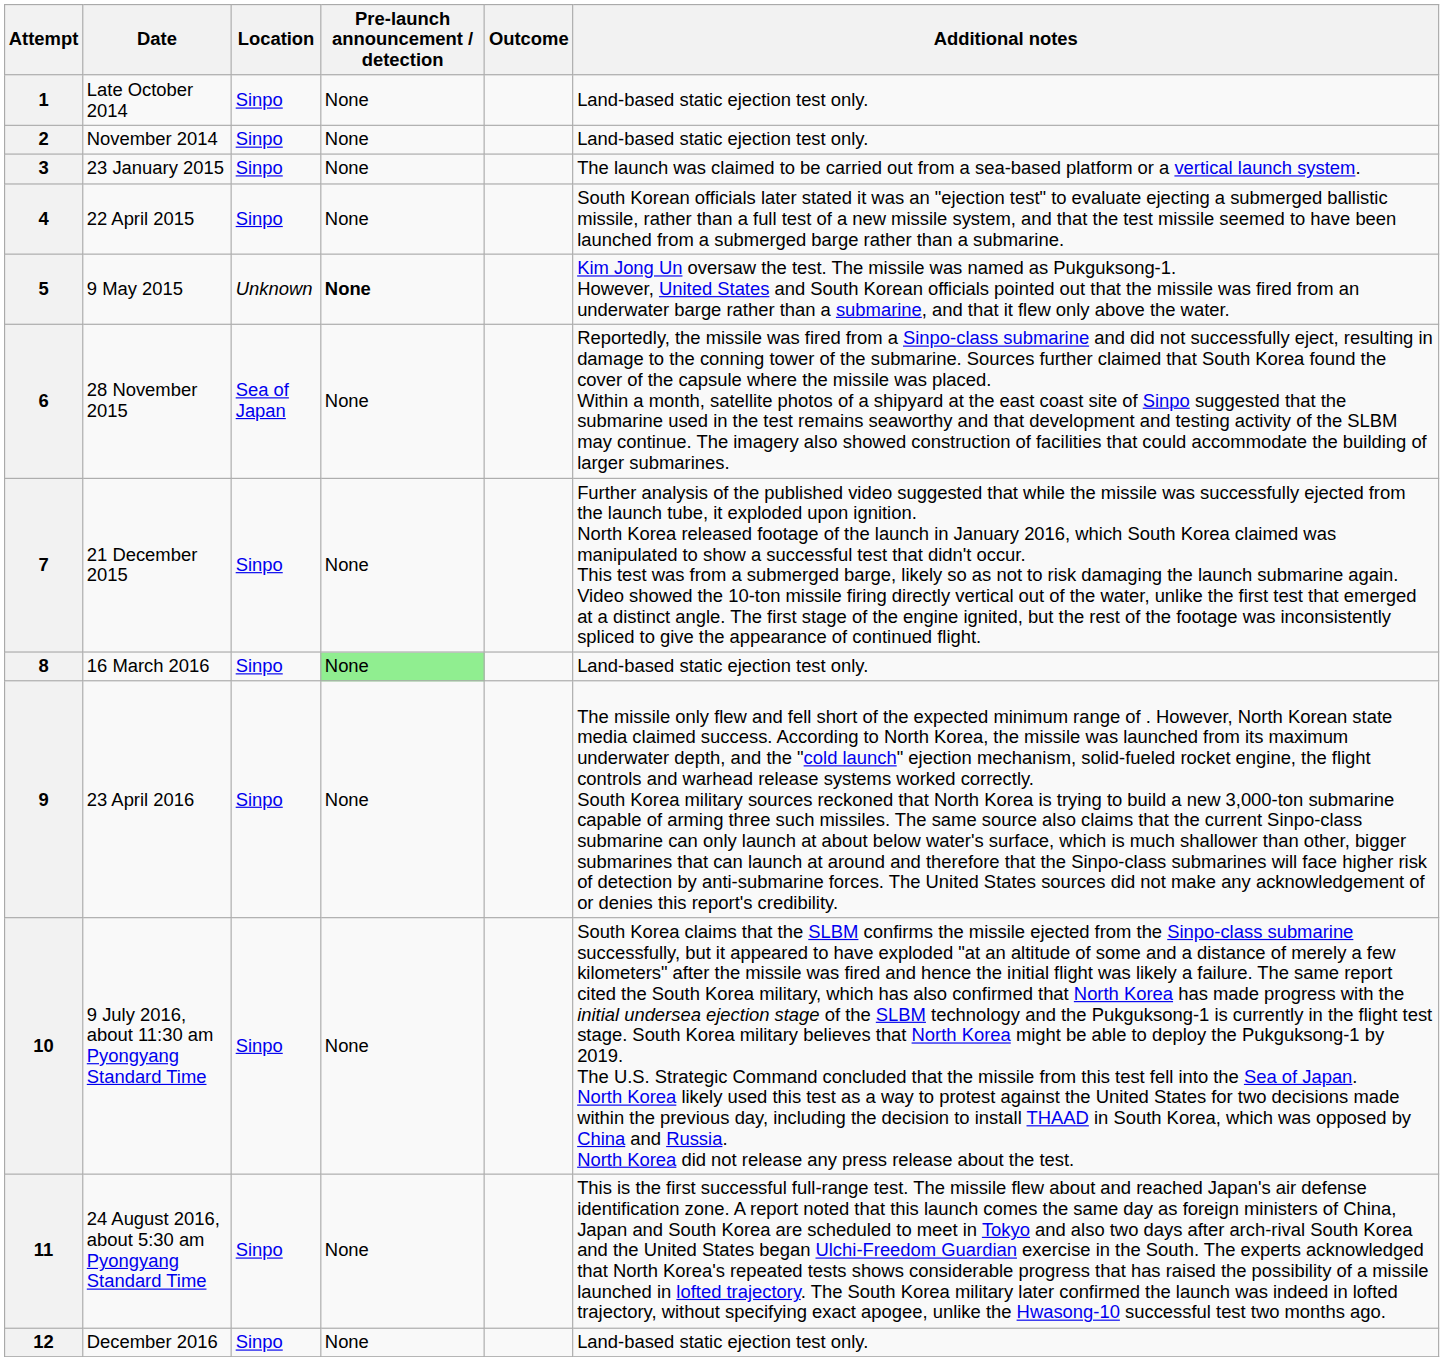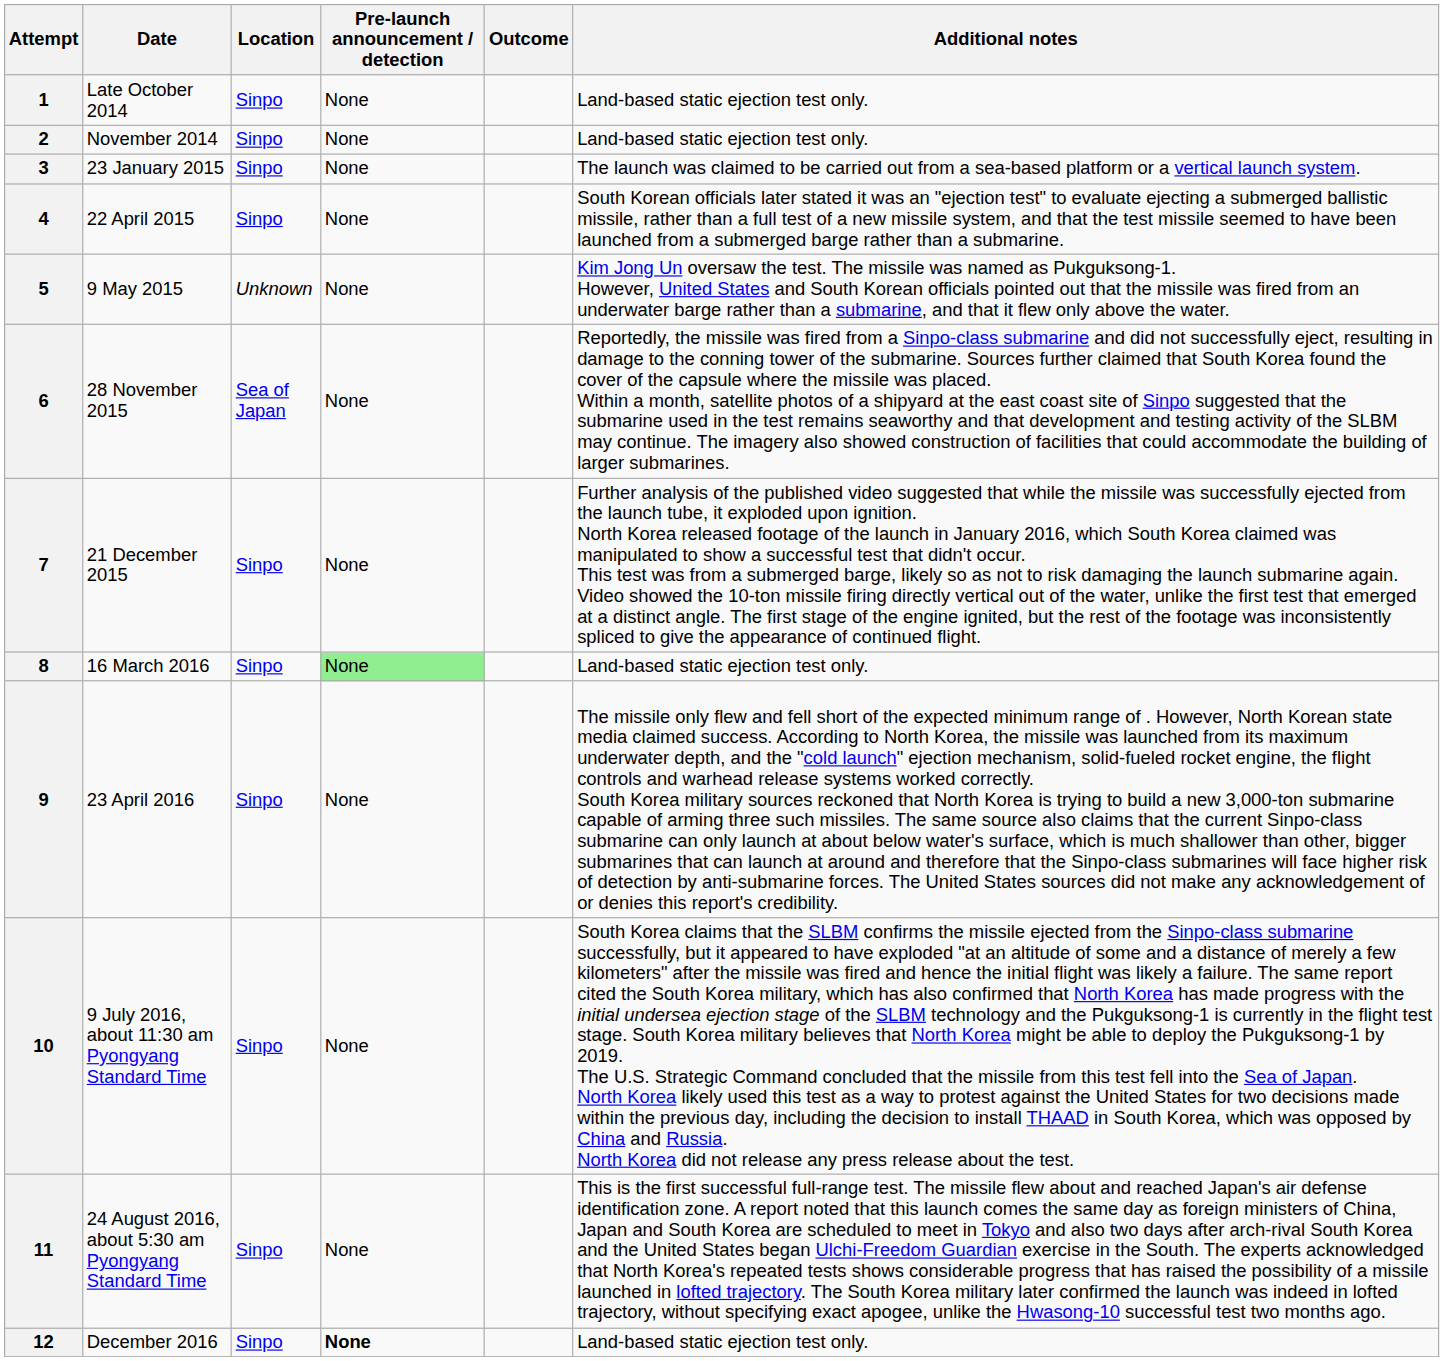(348, 289) bold -> (347, 289) normal
(347, 1342) normal -> (348, 1342) bold
